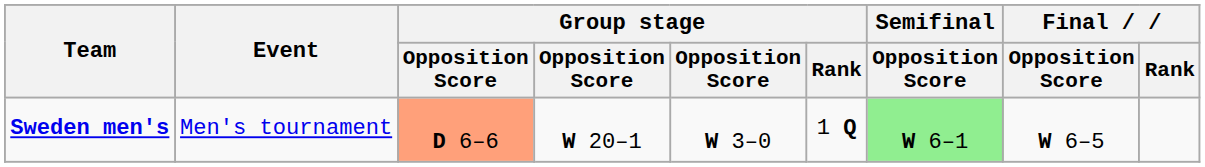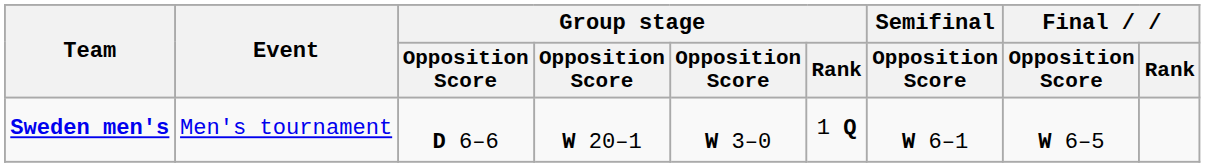(466, 142) lightsalmon background -> (466, 142) no background
(935, 142) lightgreen background -> (935, 142) no background
